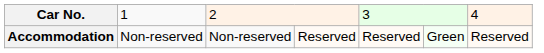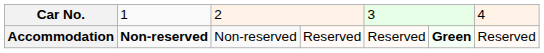(162, 36) normal -> (164, 36) bold
(446, 36) normal -> (452, 36) bold
